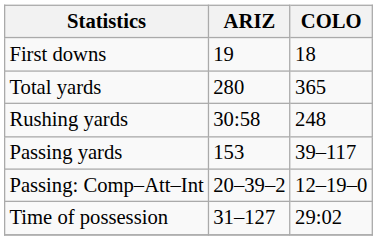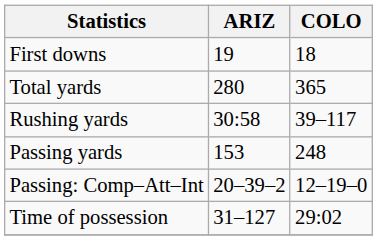(311, 119) 248 -> (326, 119) 39–117
(326, 152) 39–117 -> (311, 152) 248
